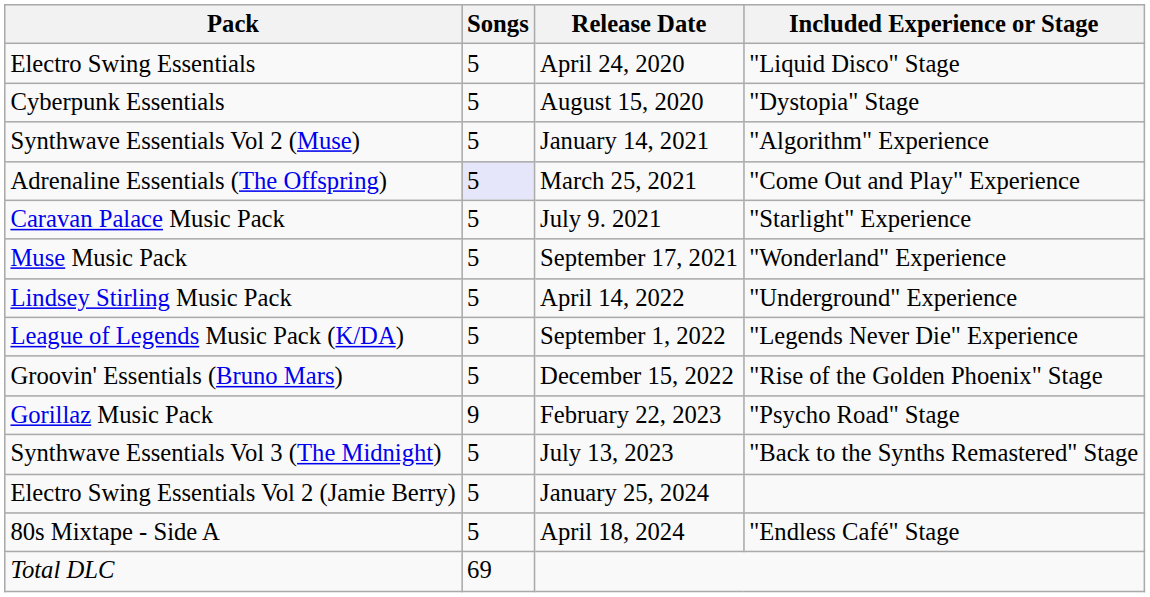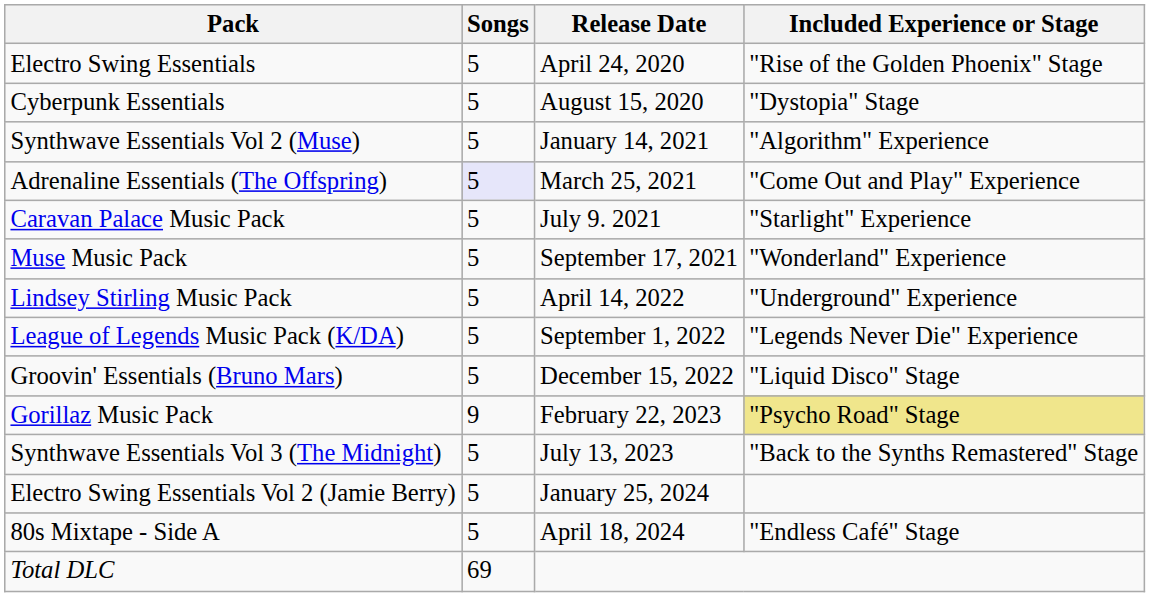(854, 63) "Liquid Disco" Stage -> (926, 63) "Rise of the Golden Phoenix" Stage
(926, 375) "Rise of the Golden Phoenix" Stage -> (854, 375) "Liquid Disco" Stage
(854, 414) no background -> (854, 414) khaki background
